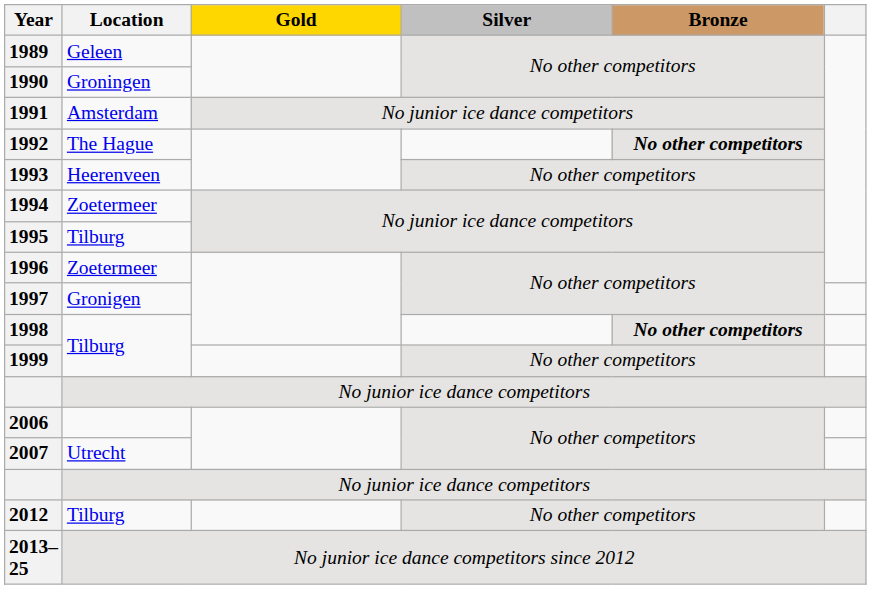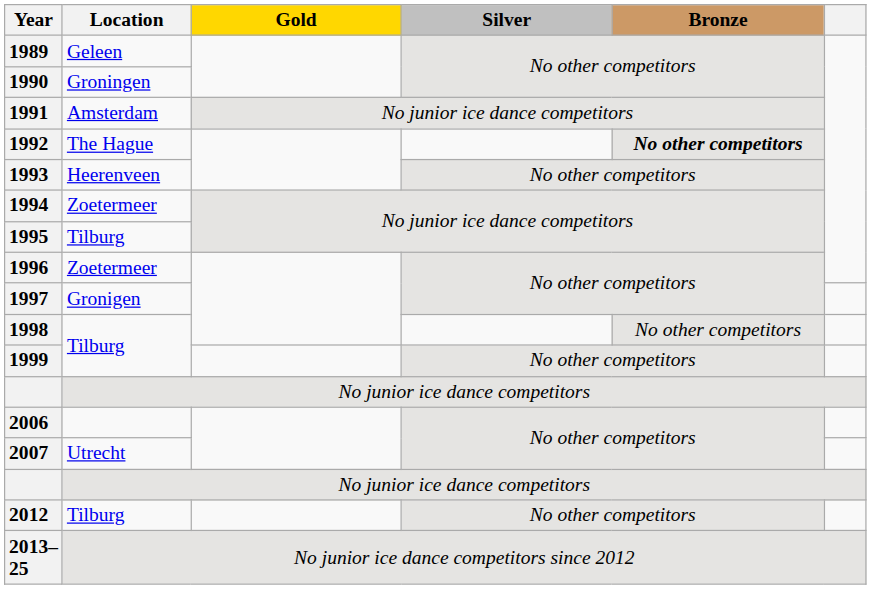(718, 329) bold -> (718, 329) normal
